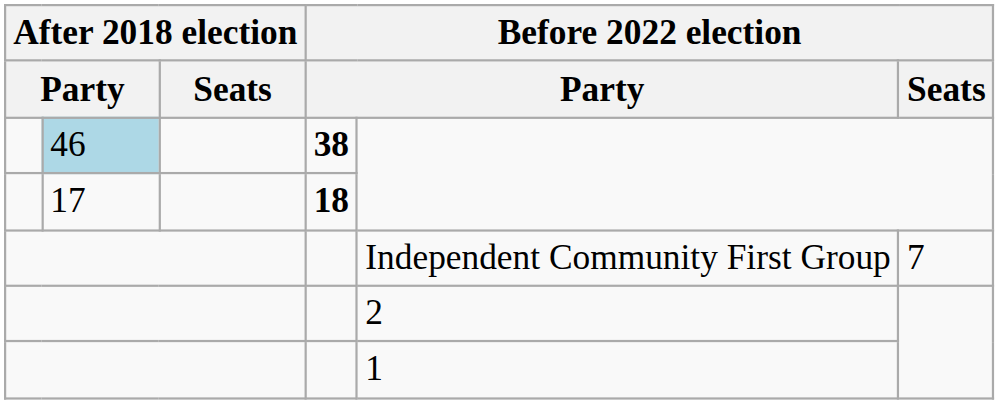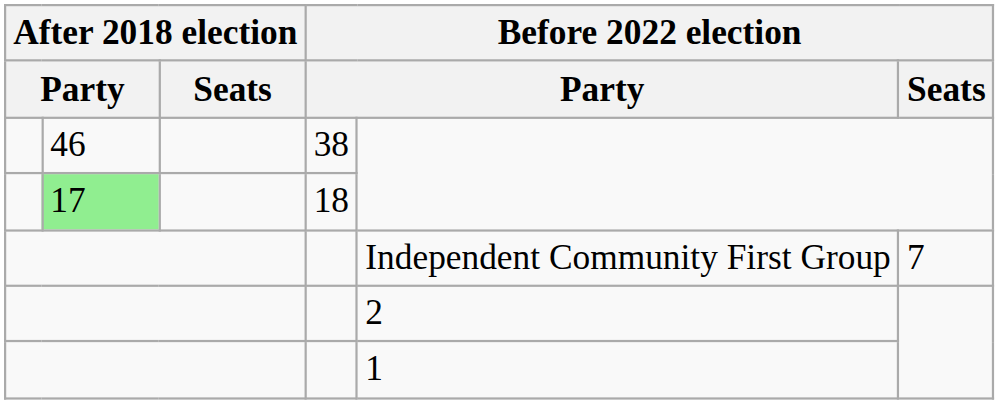(68, 144) lightblue background -> (68, 144) no background
(331, 144) bold -> (331, 144) normal
(68, 200) no background -> (68, 200) lightgreen background
(331, 200) bold -> (331, 200) normal
